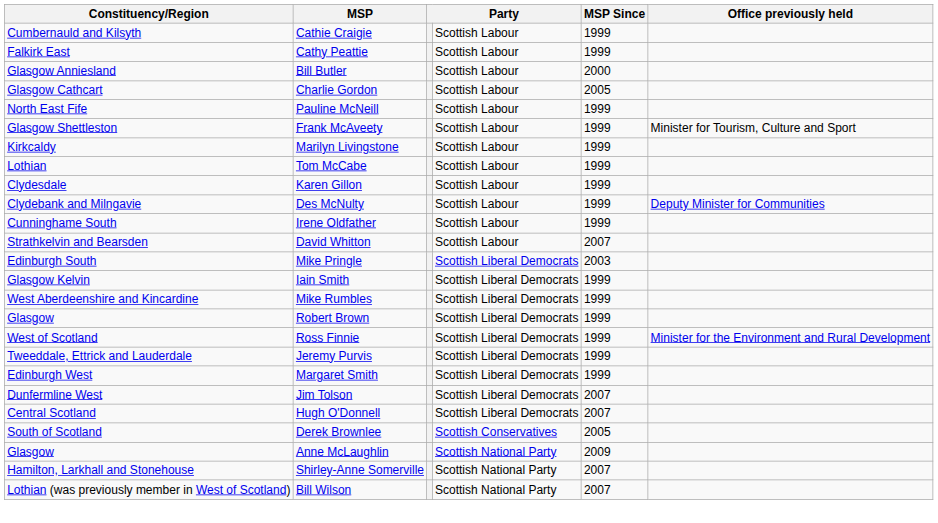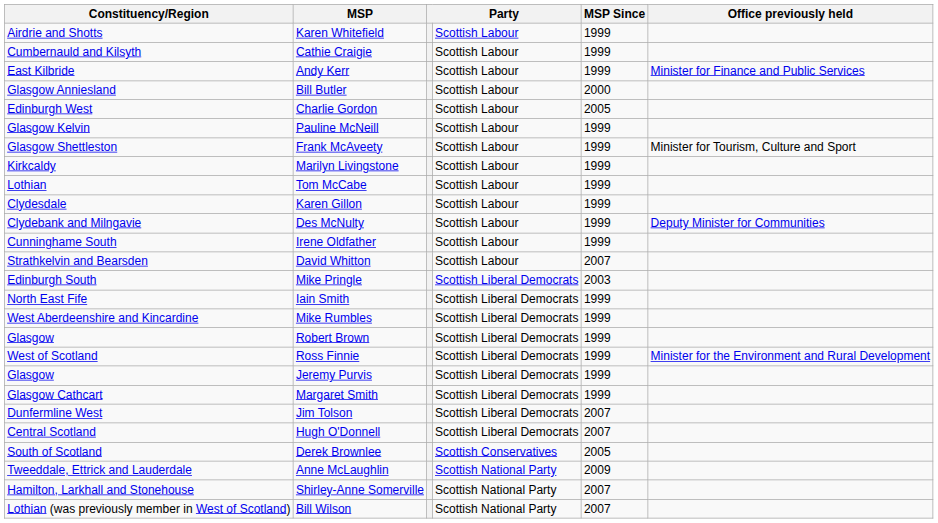+ row: (340, 33)
+ row: (323, 71)
- row: (332, 52)
(55, 90) Glasgow Cathcart -> (50, 109) Edinburgh West
(47, 109) North East Fife -> (48, 128) Glasgow Kelvin
(48, 280) Glasgow Kelvin -> (47, 299) North East Fife
(100, 356) Tweeddale, Ettrick and Lauderdale -> (30, 375) Glasgow
(50, 375) Edinburgh West -> (55, 394) Glasgow Cathcart
(30, 451) Glasgow -> (100, 470) Tweeddale, Ettrick and Lauderdale
